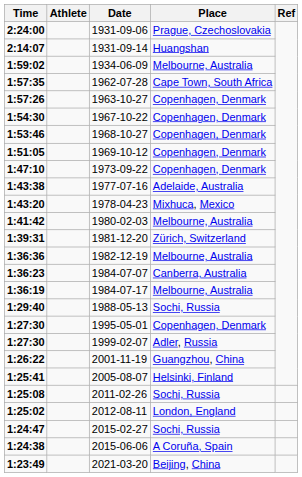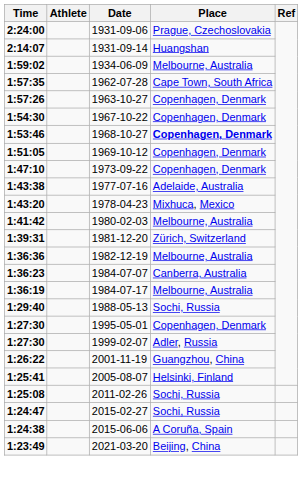(209, 134) normal -> (212, 134) bold
- row: (119, 412)
